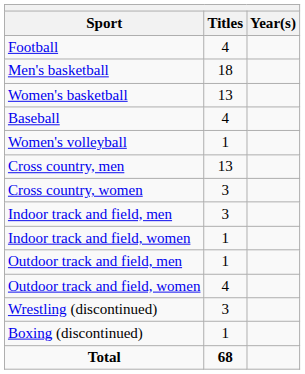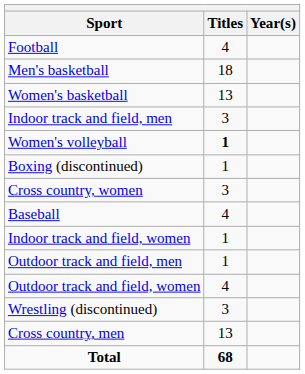rows swapped: (34, 118) <-> (90, 214)
(225, 142) normal -> (225, 142) bold
rows swapped: (66, 166) <-> (75, 333)
